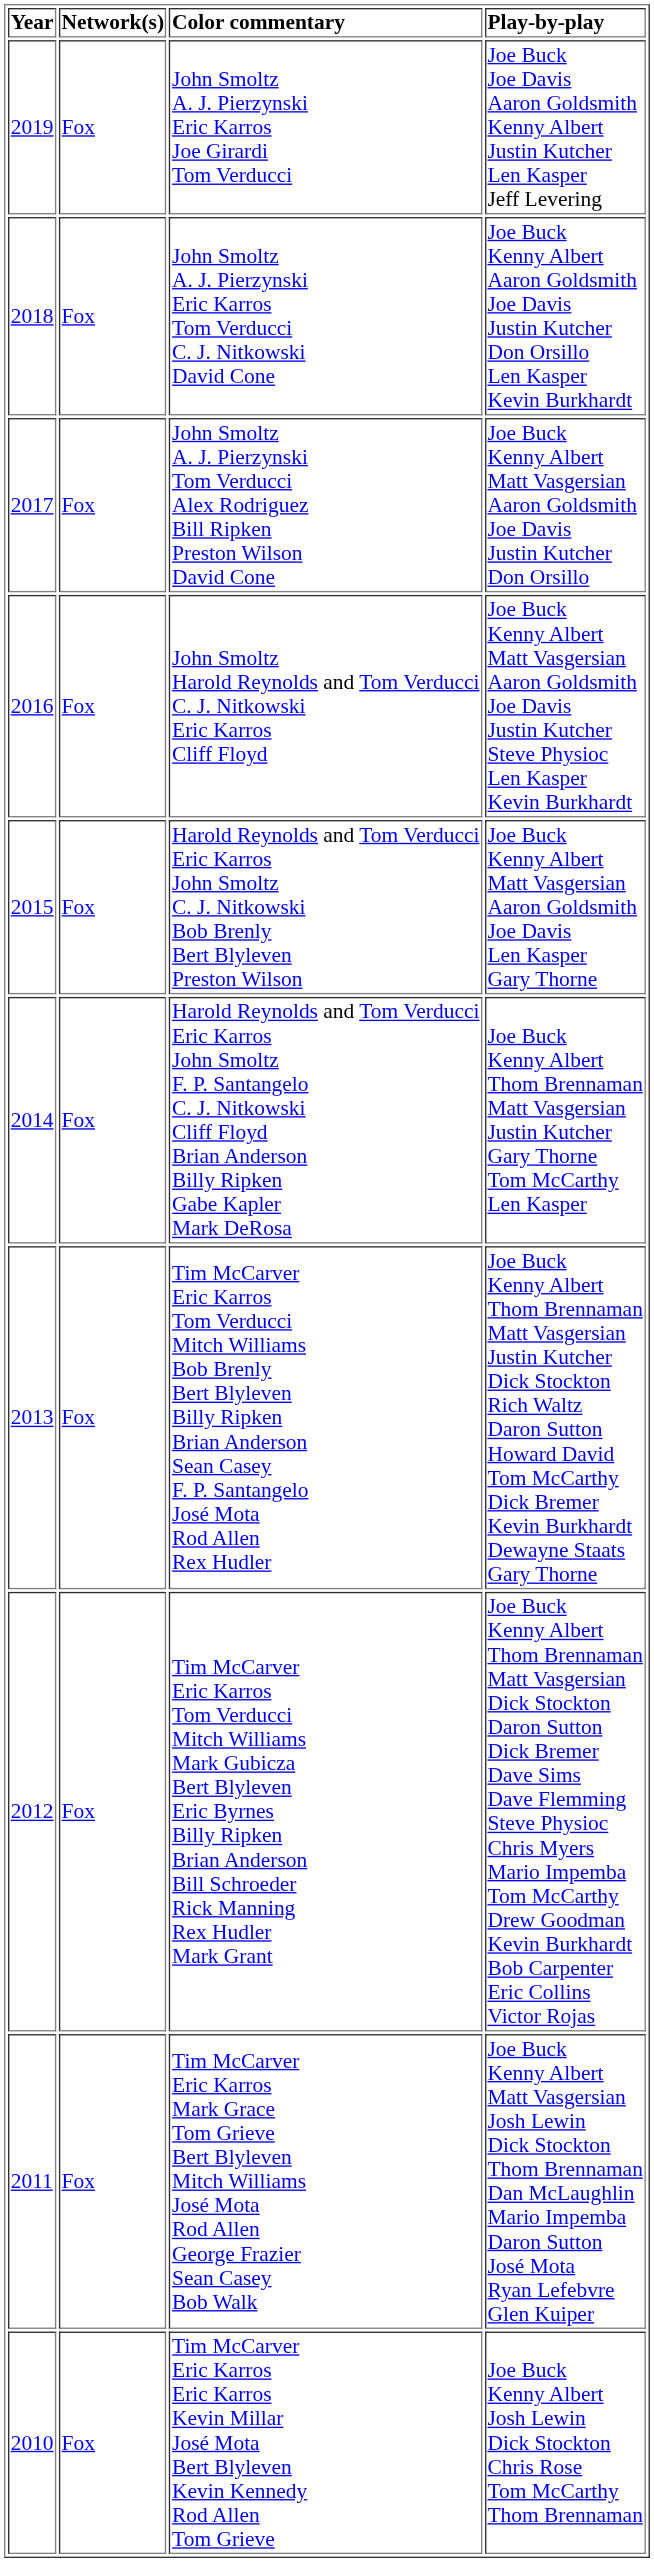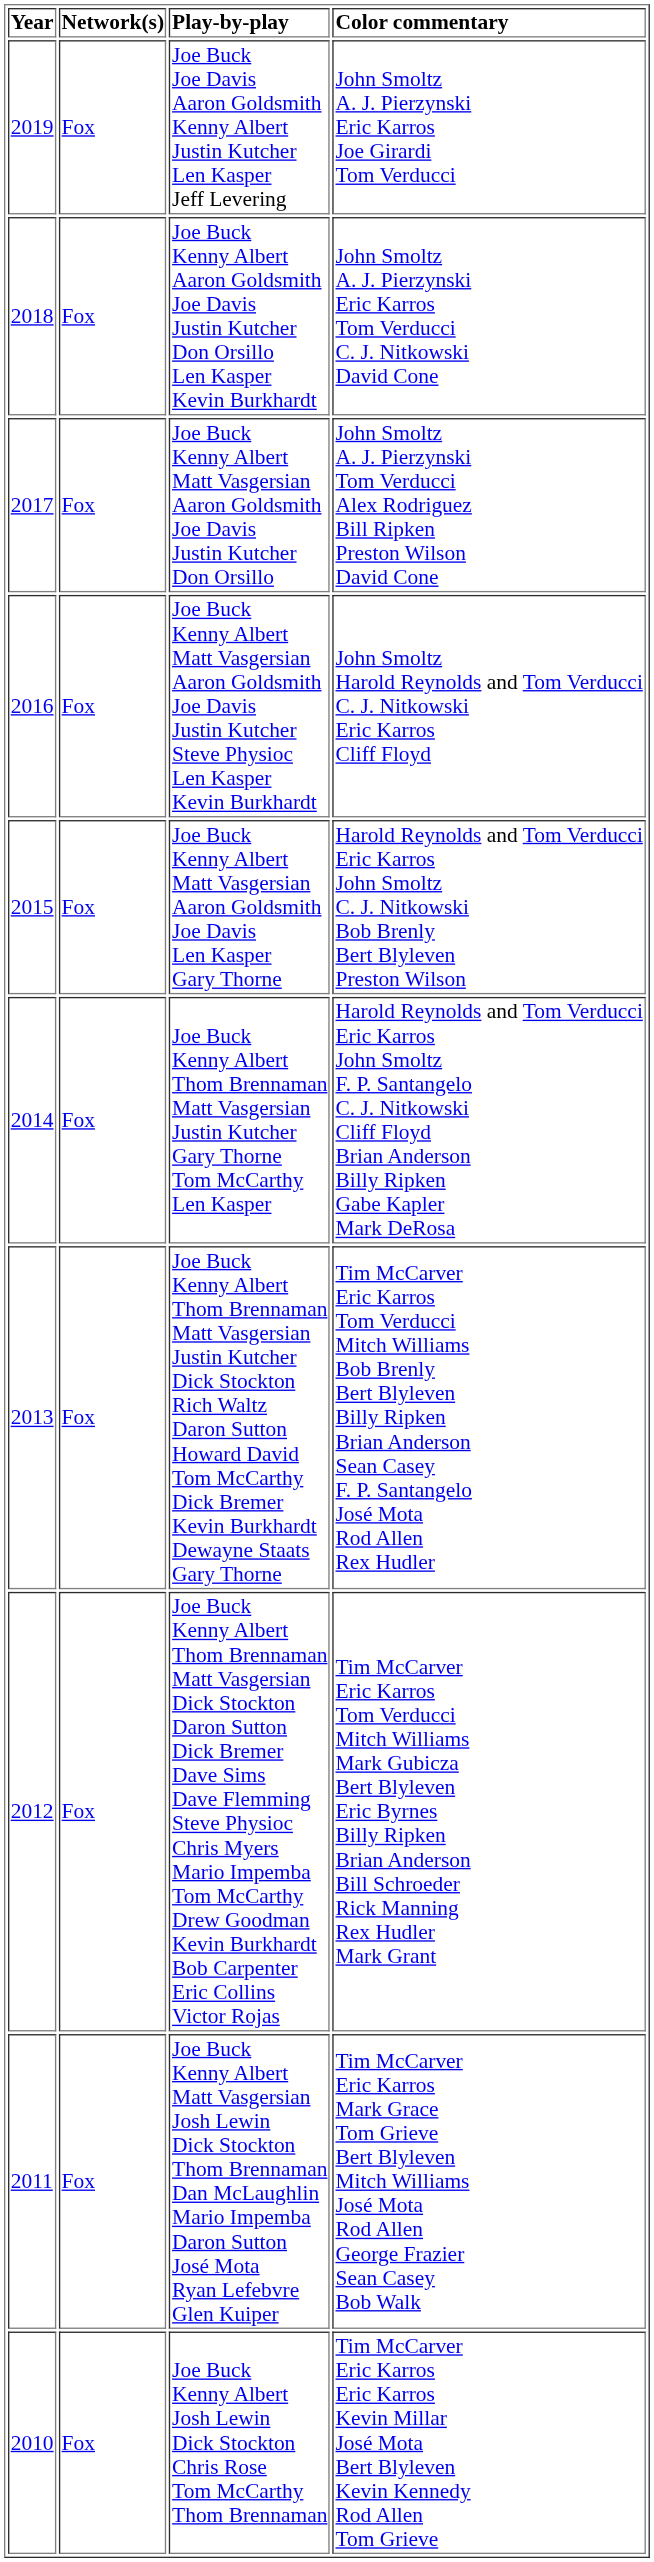columns swapped: (546, 22) <-> (258, 22)
